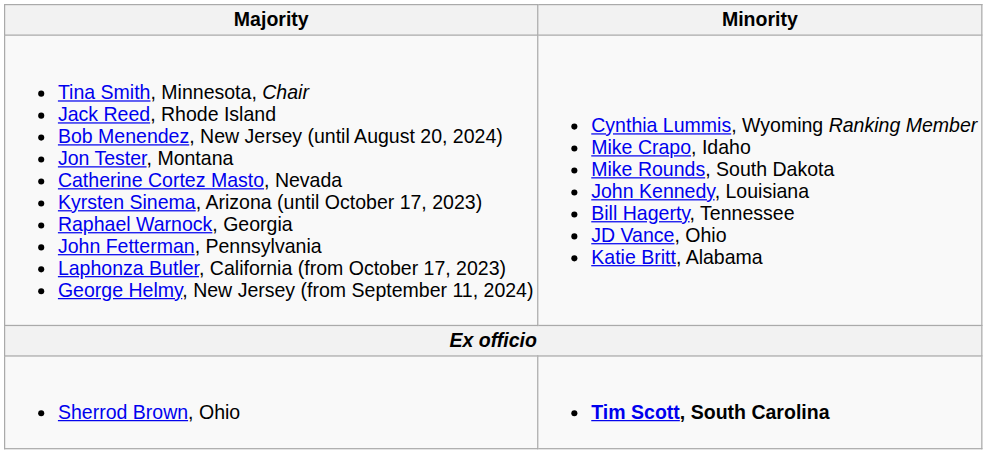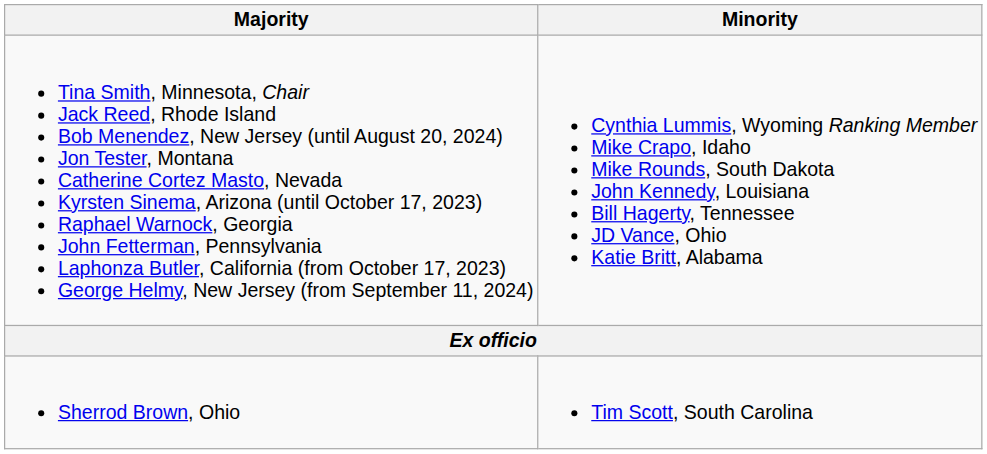(760, 413) bold -> (760, 413) normal
